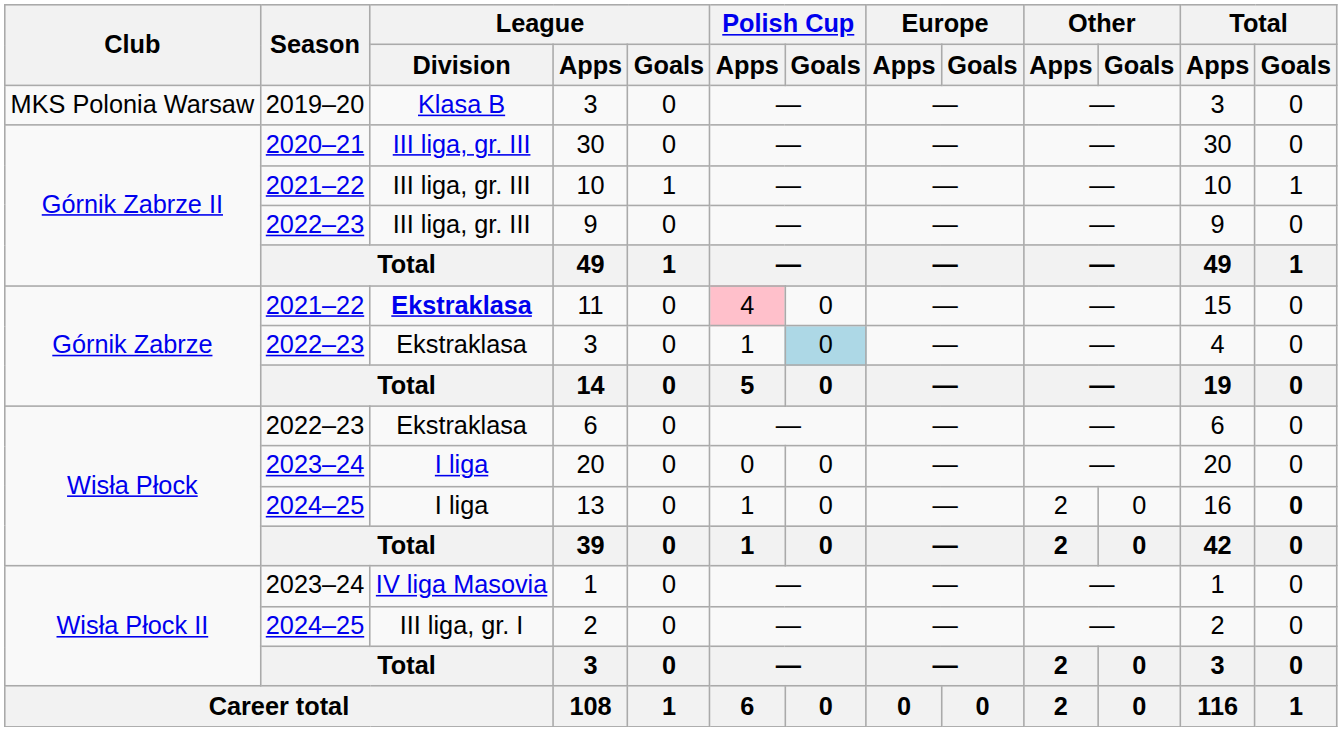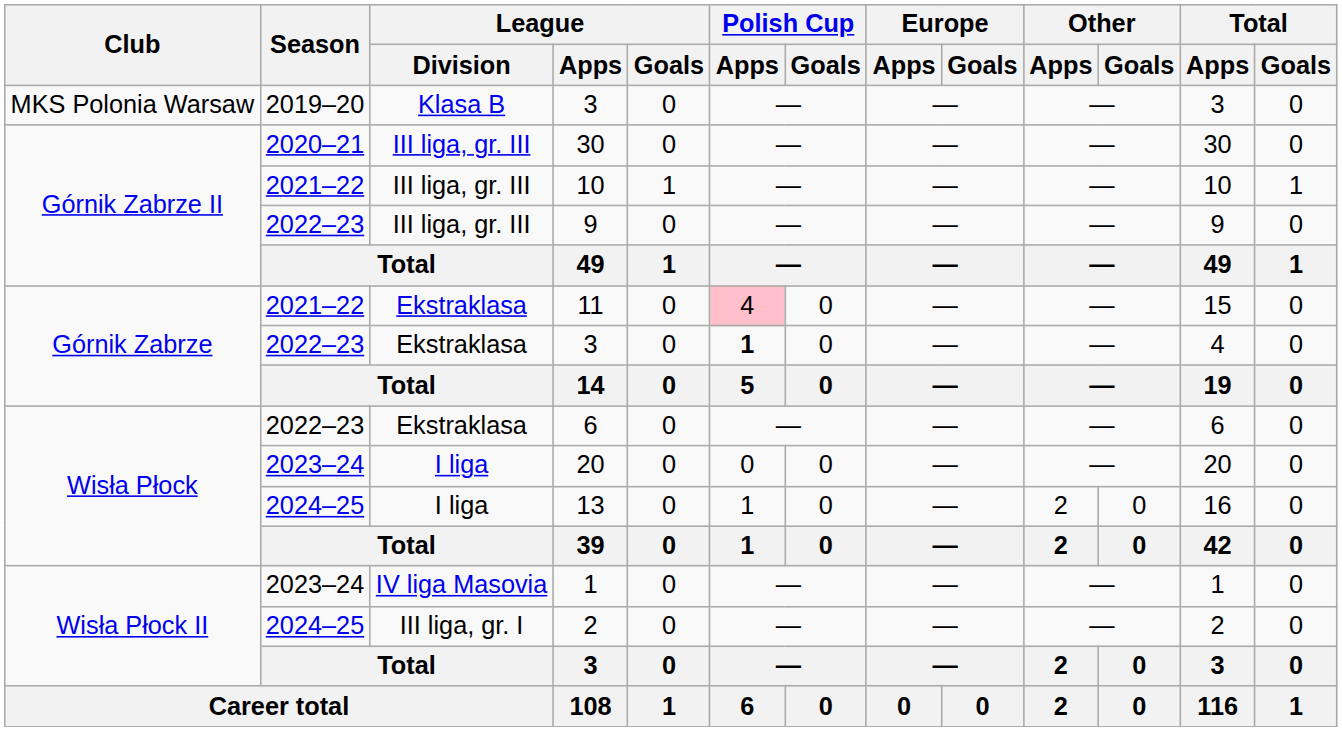(462, 305) bold -> (462, 305) normal
(747, 345) normal -> (747, 345) bold
(826, 345) lightblue background -> (826, 345) no background
(1296, 505) bold -> (1296, 505) normal
